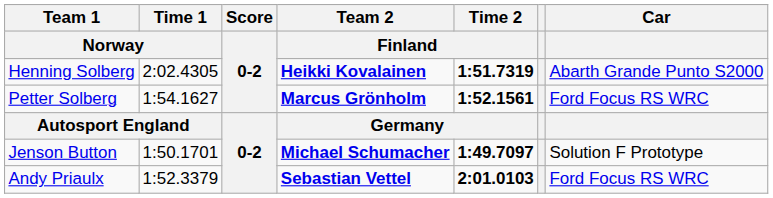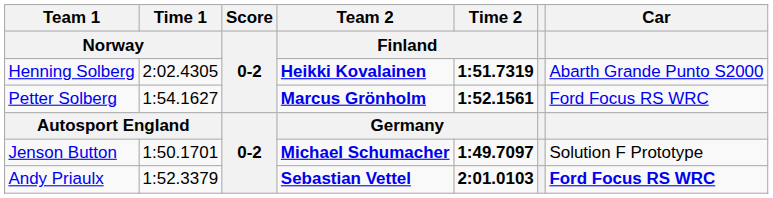(629, 179) normal -> (632, 179) bold
